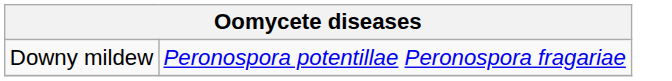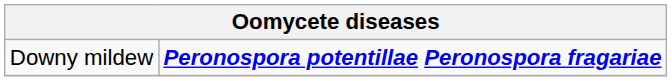(395, 57) normal -> (412, 57) bold
